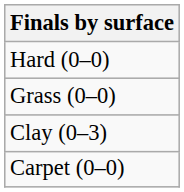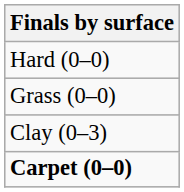(67, 168) normal -> (71, 168) bold
